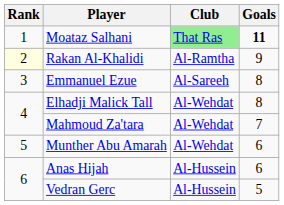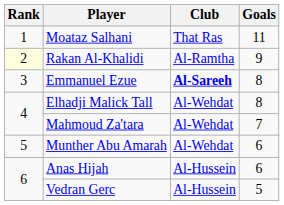(198, 37) lightgreen background -> (198, 37) no background
(259, 37) bold -> (259, 37) normal
(201, 80) normal -> (202, 80) bold
